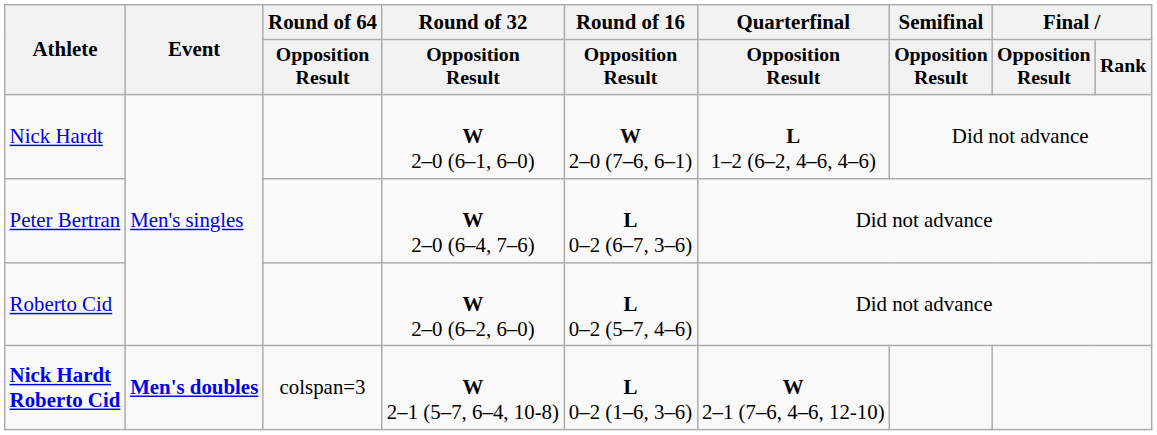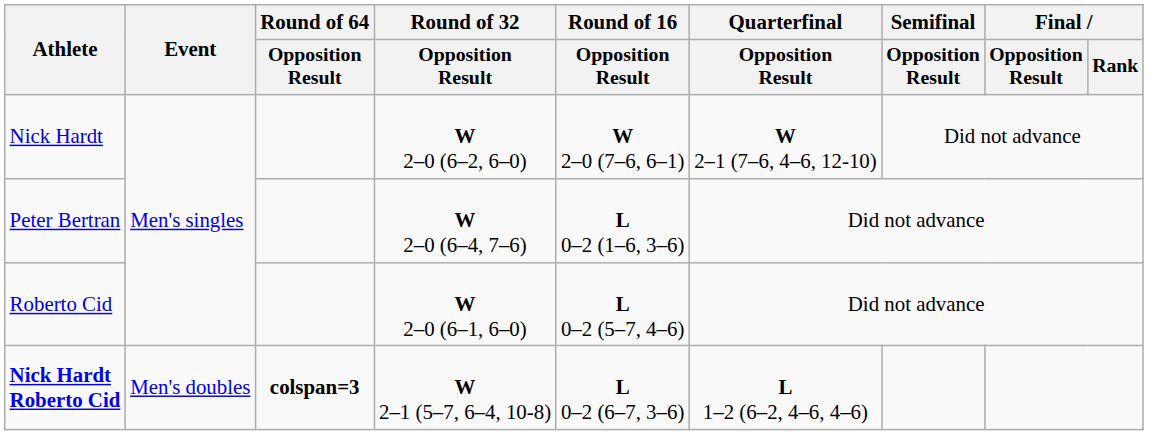(473, 149) W 2–0 (6–1, 6–0) -> (465, 149) W 2–0 (6–2, 6–0)
(793, 149) L 1–2 (6–2, 4–6, 4–6) -> (785, 149) W 2–1 (7–6, 4–6, 12-10)
(631, 233) L 0–2 (6–7, 3–6) -> (623, 233) L 0–2 (1–6, 3–6)
(473, 316) W 2–0 (6–2, 6–0) -> (465, 316) W 2–0 (6–1, 6–0)
(194, 388) bold -> (190, 388) normal
(323, 388) normal -> (315, 388) bold
(631, 400) L 0–2 (1–6, 3–6) -> (623, 400) L 0–2 (6–7, 3–6)
(793, 400) W 2–1 (7–6, 4–6, 12-10) -> (785, 400) L 1–2 (6–2, 4–6, 4–6)
